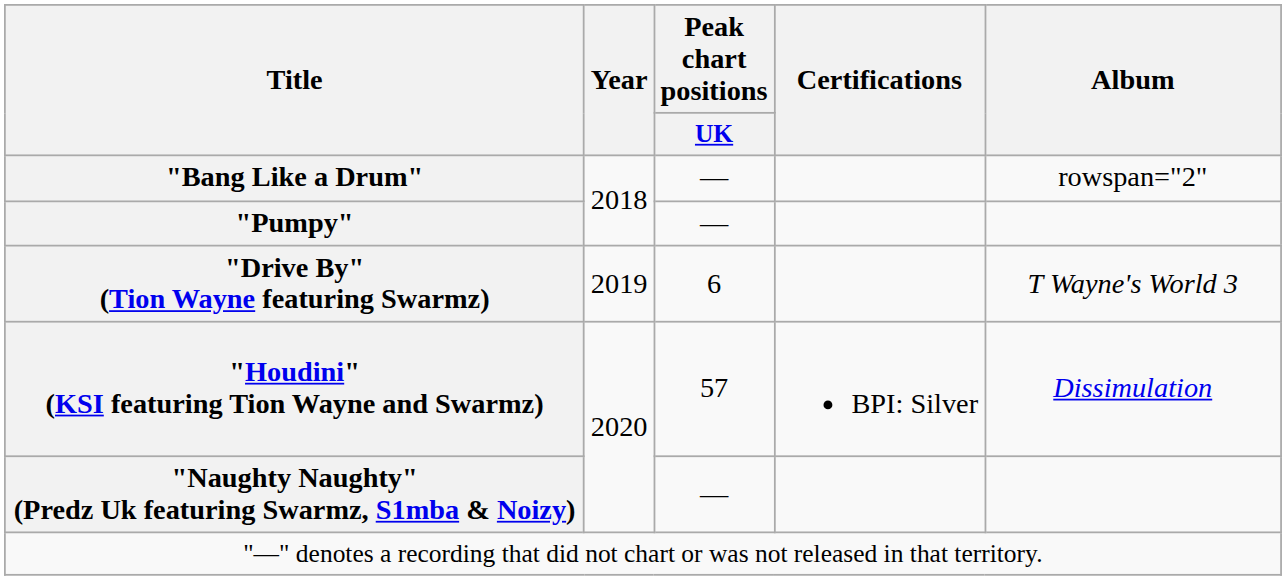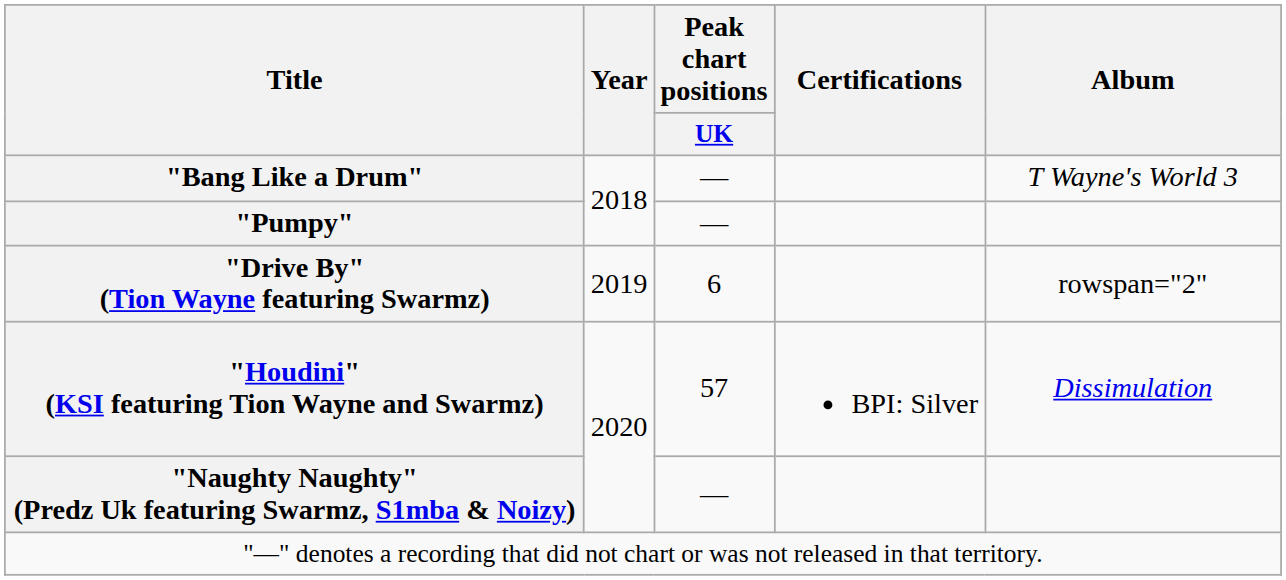(1133, 177) rowspan="2" -> (1133, 177) T Wayne's World 3
(1133, 283) T Wayne's World 3 -> (1133, 283) rowspan="2"
